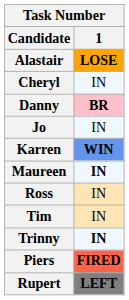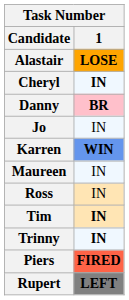(99, 82) normal -> (99, 82) bold
(99, 171) bold -> (99, 171) normal
(99, 216) normal -> (99, 216) bold
